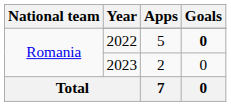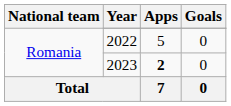(203, 40) bold -> (203, 40) normal
(161, 64) normal -> (161, 64) bold
